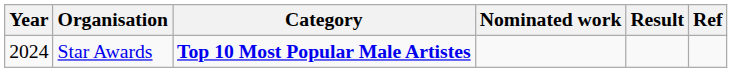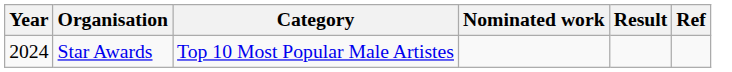(324, 51) bold -> (316, 51) normal
